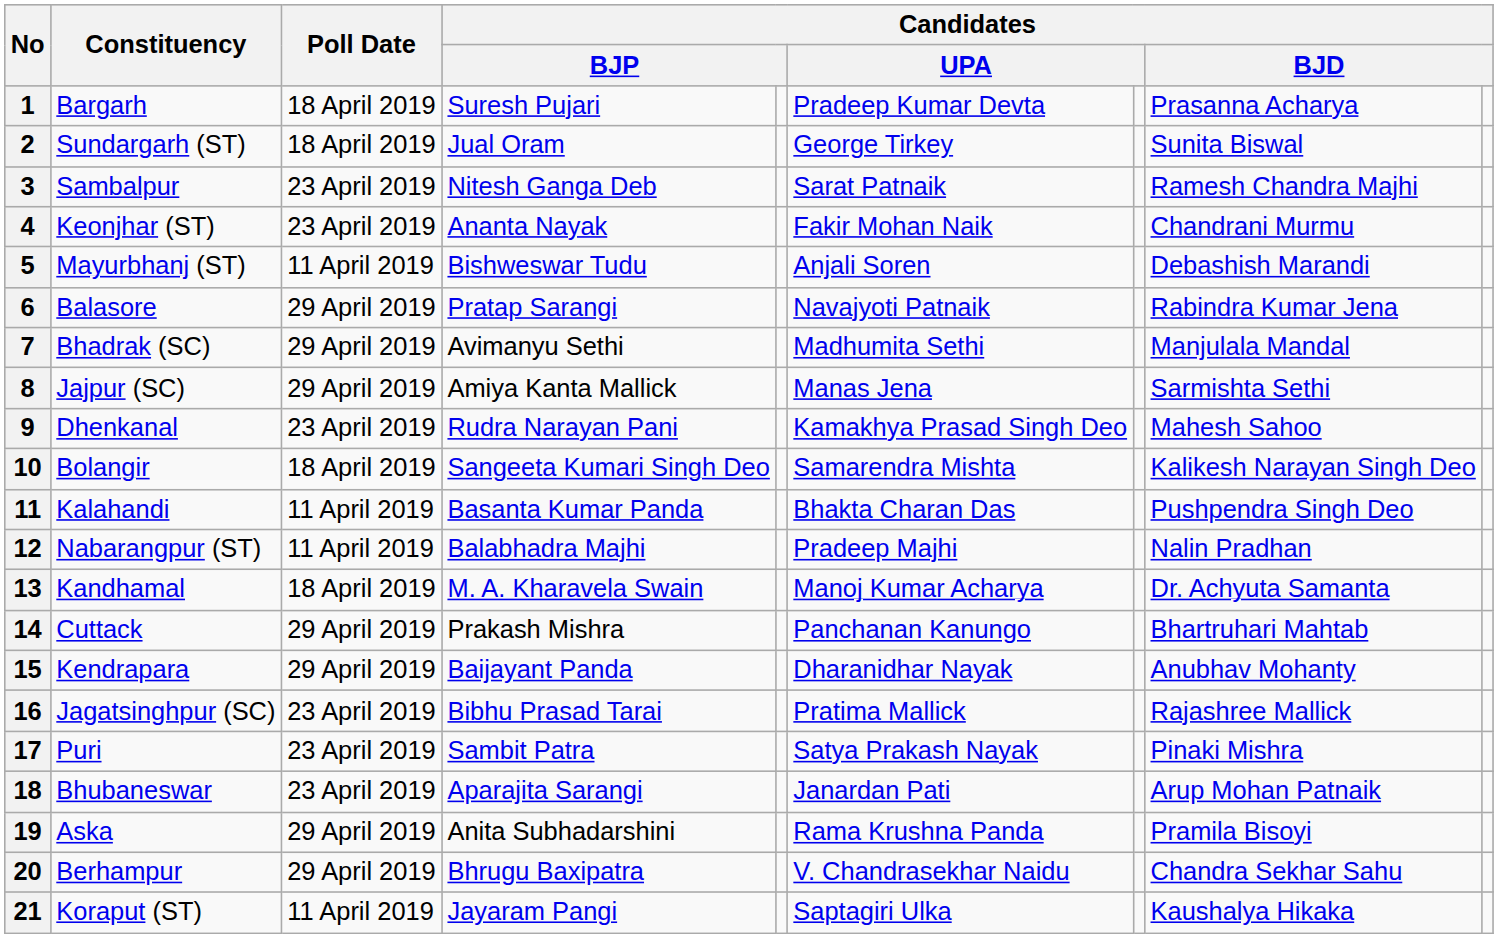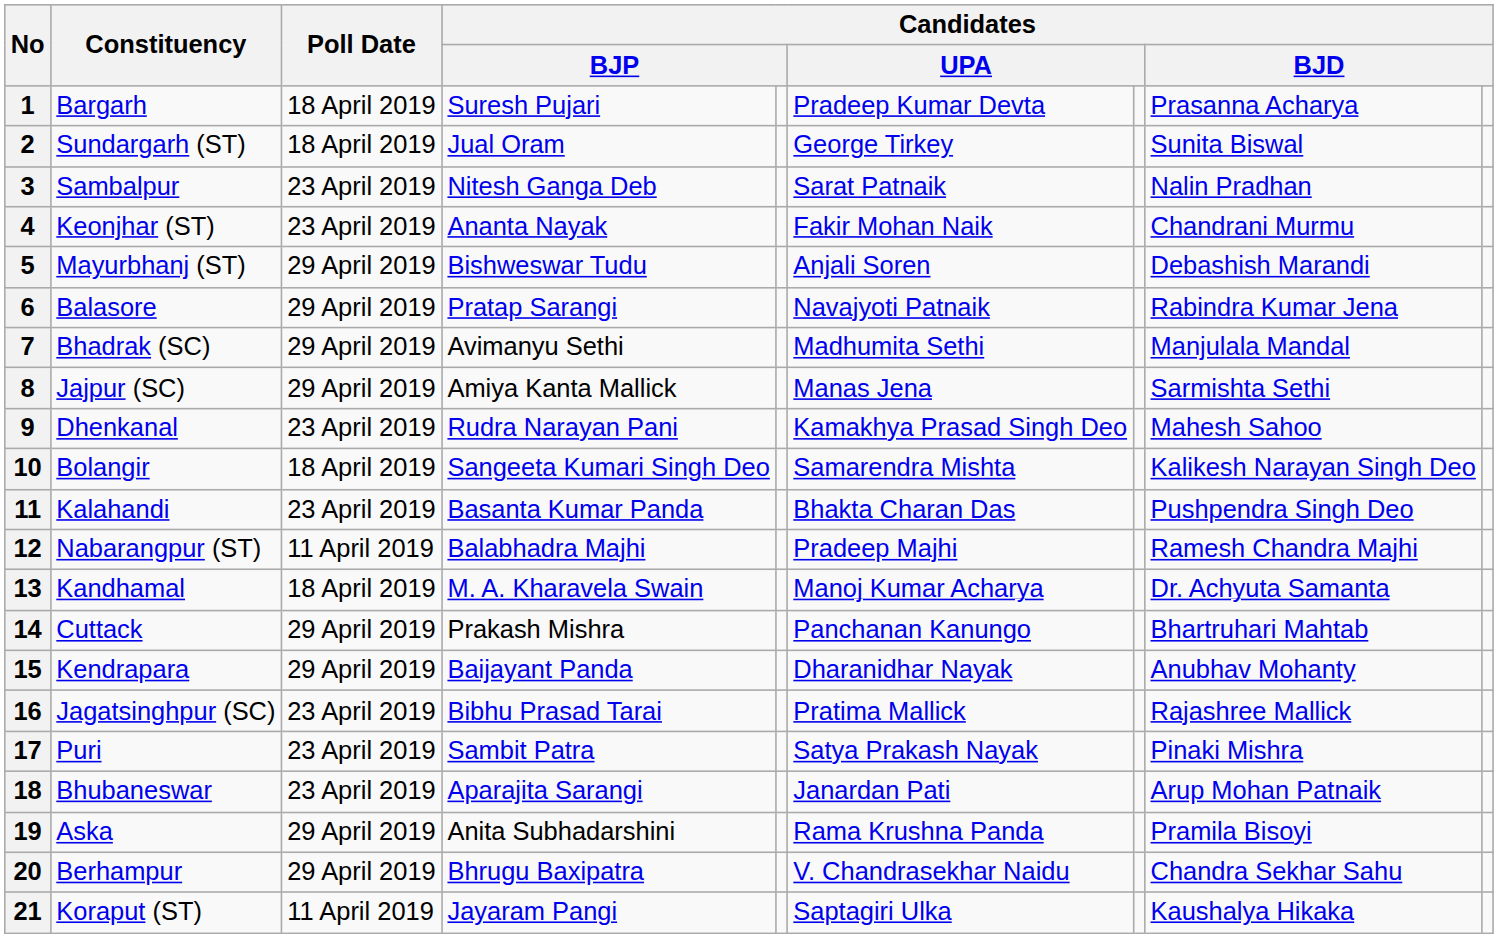(1284, 186) Ramesh Chandra Majhi -> (1231, 186) Nalin Pradhan
(361, 266) 11 April 2019 -> (361, 266) 29 April 2019
(361, 508) 11 April 2019 -> (361, 508) 23 April 2019
(1231, 549) Nalin Pradhan -> (1284, 549) Ramesh Chandra Majhi
